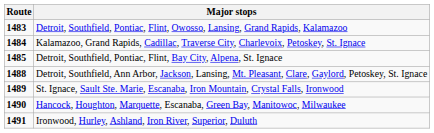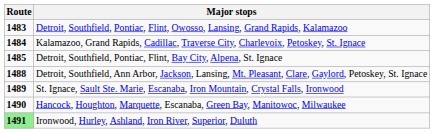(16, 120) no background -> (16, 120) lightgreen background
